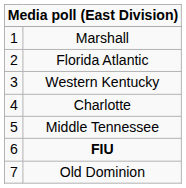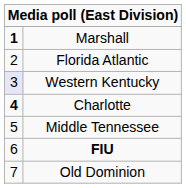(14, 38) normal -> (14, 38) bold
(14, 82) no background -> (14, 82) lavender background
(14, 105) normal -> (14, 105) bold
